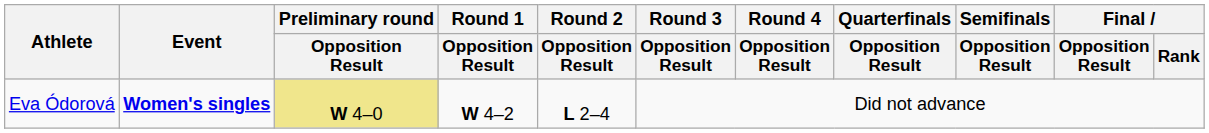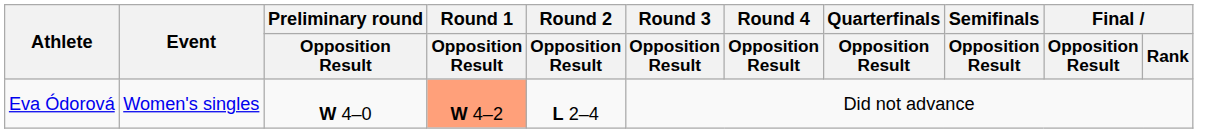(197, 104) bold -> (191, 104) normal
(356, 114) khaki background -> (345, 114) no background
(488, 114) no background -> (477, 114) lightsalmon background
